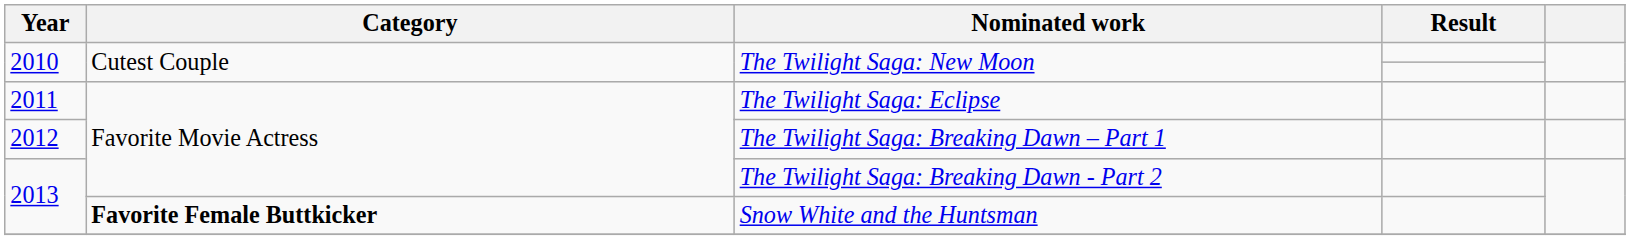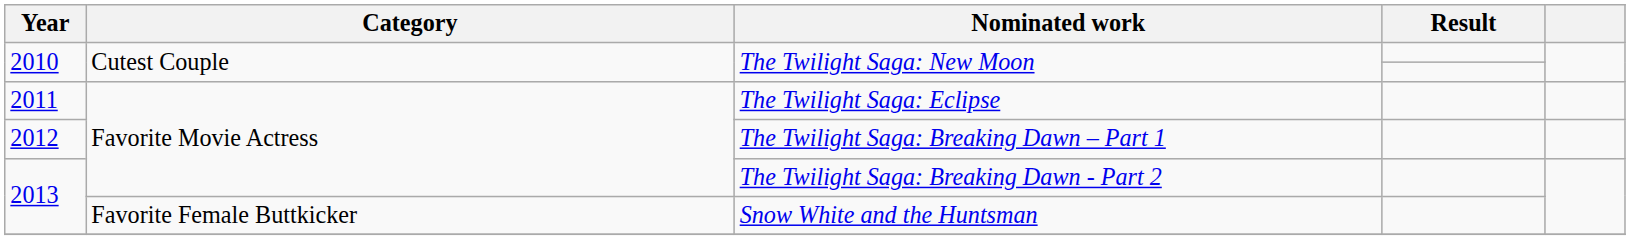(234, 215) bold -> (224, 215) normal
